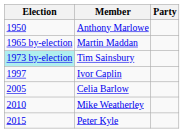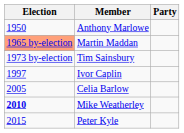(39, 43) no background -> (39, 43) lightsalmon background
(39, 58) paleturquoise background -> (39, 58) no background
(16, 105) normal -> (16, 105) bold
